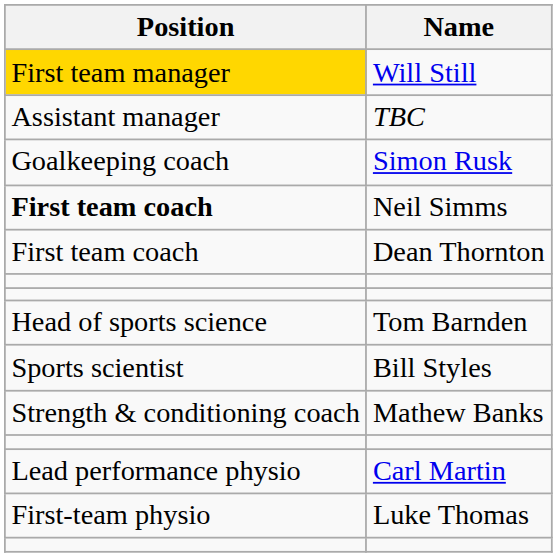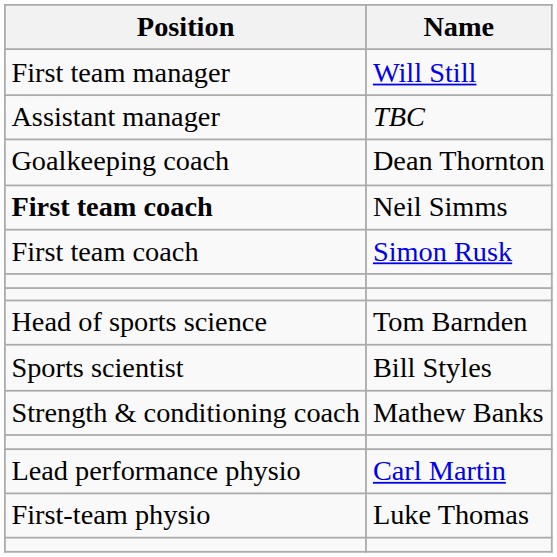(121, 71) gold background -> (121, 71) no background
(443, 161) Simon Rusk -> (459, 161) Dean Thornton
(459, 251) Dean Thornton -> (443, 251) Simon Rusk
